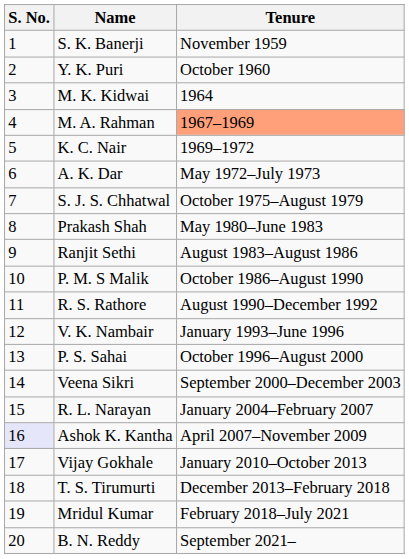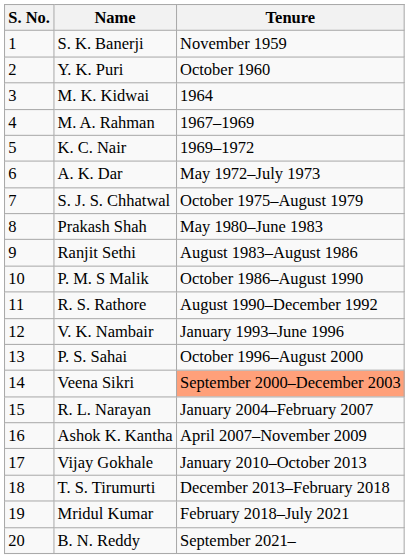(217, 122) lightsalmon background -> (217, 122) no background
(290, 383) no background -> (290, 383) lightsalmon background
(17, 435) lavender background -> (17, 435) no background
